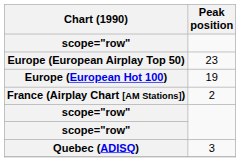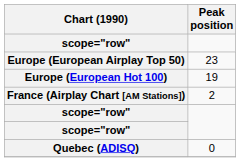(212, 148) 3 -> (212, 148) 0
